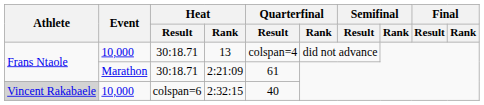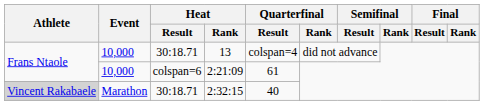(124, 72) Marathon -> (118, 72) 10,000
(177, 72) 30:18.71 -> (177, 72) colspan=6
(118, 91) 10,000 -> (124, 91) Marathon
(177, 91) colspan=6 -> (177, 91) 30:18.71
